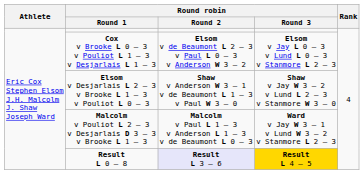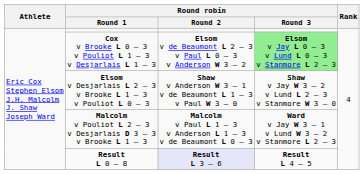(296, 51) no background -> (296, 51) lightgreen background
(296, 159) gold background -> (296, 159) no background
